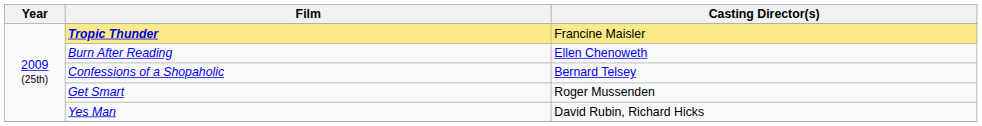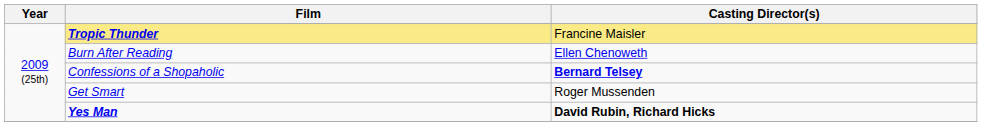(595, 72) normal -> (598, 72) bold
(92, 111) normal -> (93, 111) bold
(629, 111) normal -> (635, 111) bold
